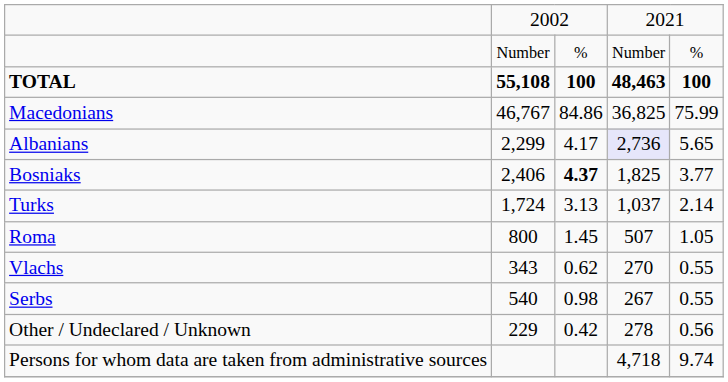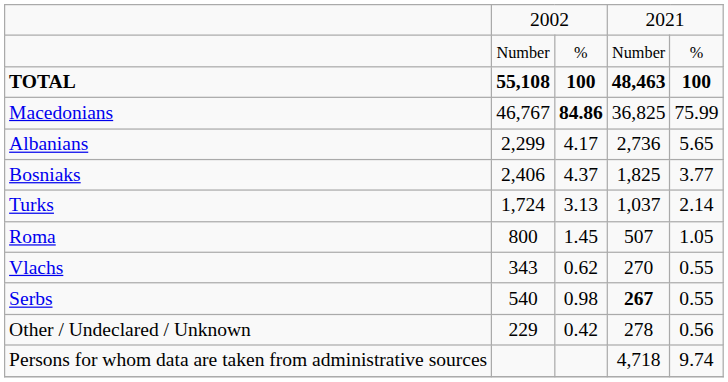(581, 112) normal -> (581, 112) bold
(639, 143) lavender background -> (639, 143) no background
(581, 174) bold -> (581, 174) normal
(639, 298) normal -> (639, 298) bold
